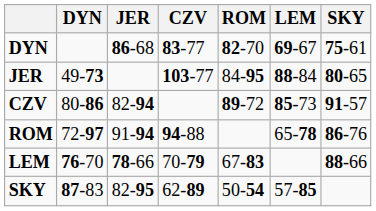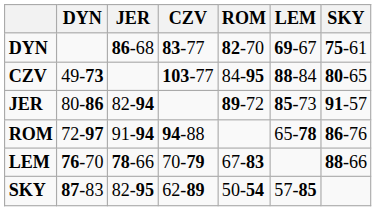(26, 76) JER -> (28, 76) CZV
(28, 104) CZV -> (26, 104) JER
